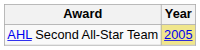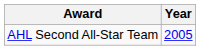(178, 34) khaki background -> (178, 34) no background
